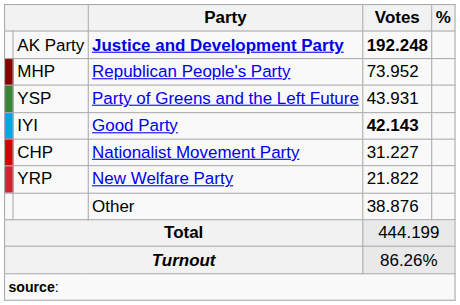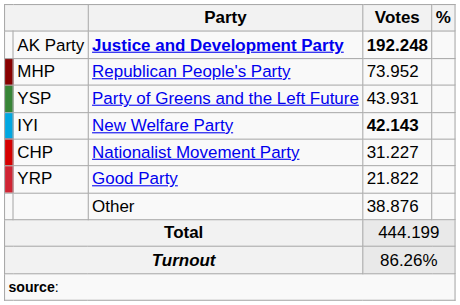(135, 125) Good Party -> (163, 125) New Welfare Party
(163, 179) New Welfare Party -> (135, 179) Good Party
